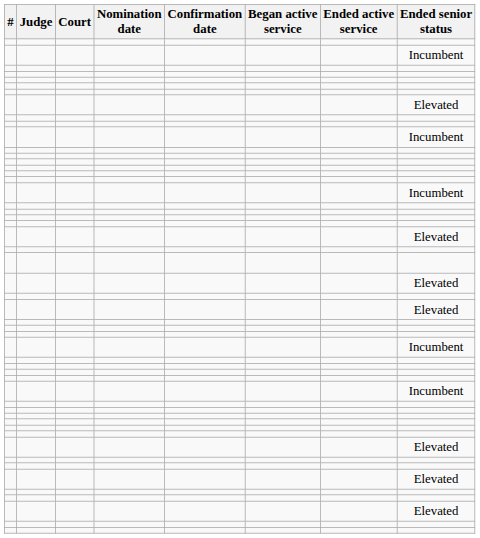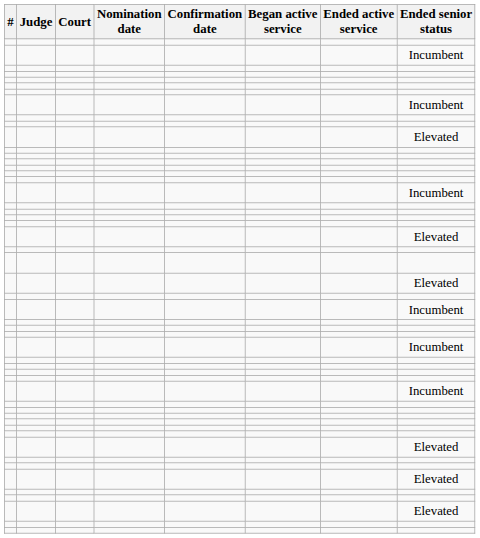(436, 105) Elevated -> (436, 105) Incumbent
(436, 137) Incumbent -> (436, 137) Elevated
(436, 309) Elevated -> (436, 309) Incumbent
